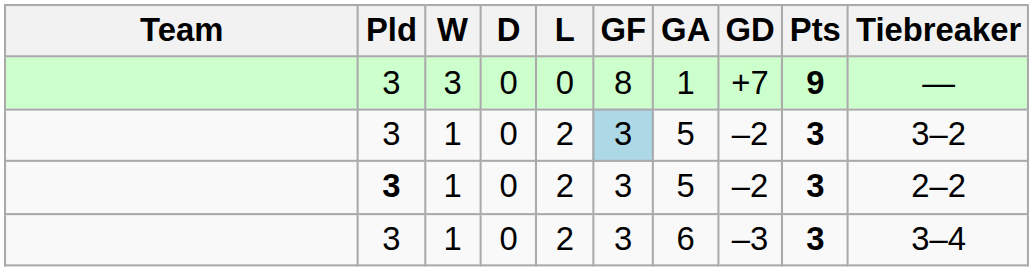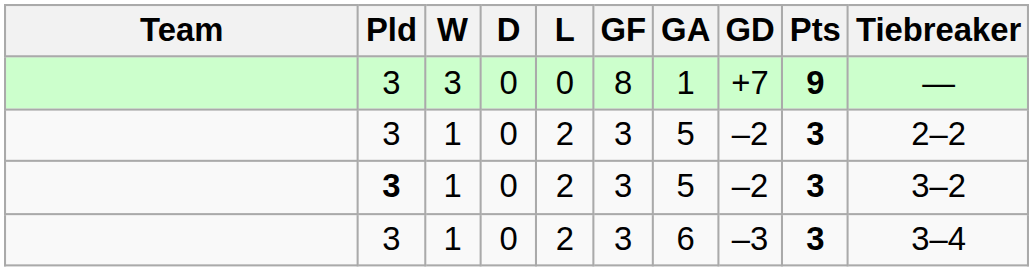(623, 134) lightblue background -> (623, 134) no background
(939, 134) 3–2 -> (939, 134) 2–2
(939, 186) 2–2 -> (939, 186) 3–2
